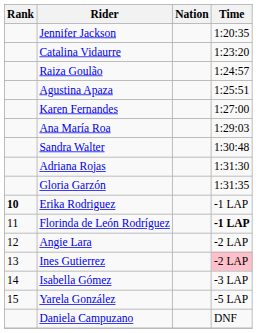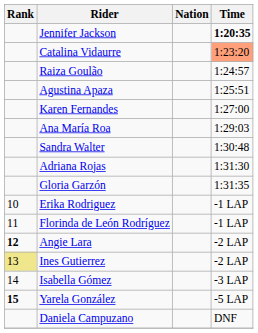(232, 33) normal -> (232, 33) bold
(232, 52) no background -> (232, 52) lightsalmon background
(13, 204) bold -> (13, 204) normal
(232, 223) bold -> (231, 223) normal
(13, 242) normal -> (13, 242) bold
(13, 261) no background -> (13, 261) khaki background
(231, 261) pink background -> (231, 261) no background
(13, 299) normal -> (13, 299) bold
